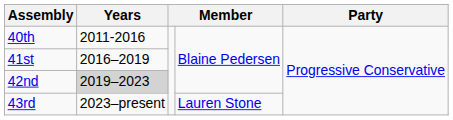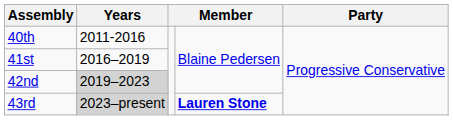(122, 103) no background -> (122, 103) lightgrey background
(220, 103) normal -> (222, 103) bold
